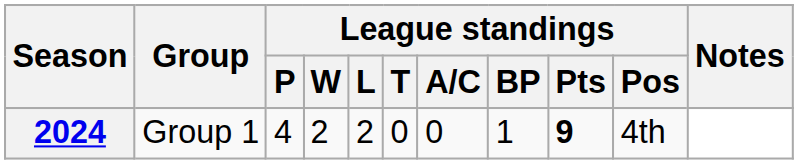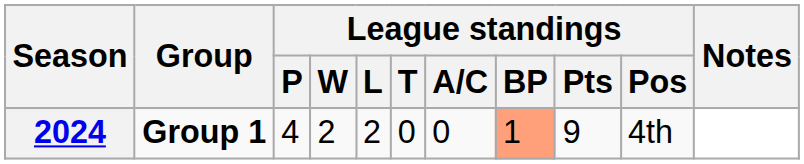(201, 132) normal -> (204, 132) bold
(505, 132) no background -> (512, 132) lightsalmon background
(565, 132) bold -> (572, 132) normal
